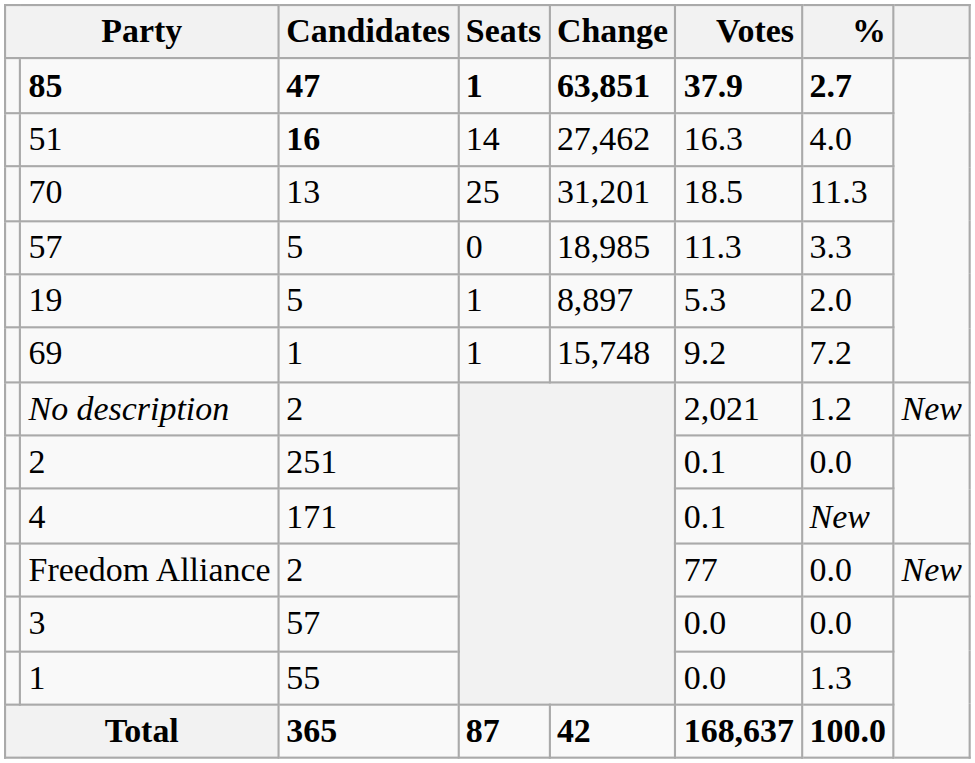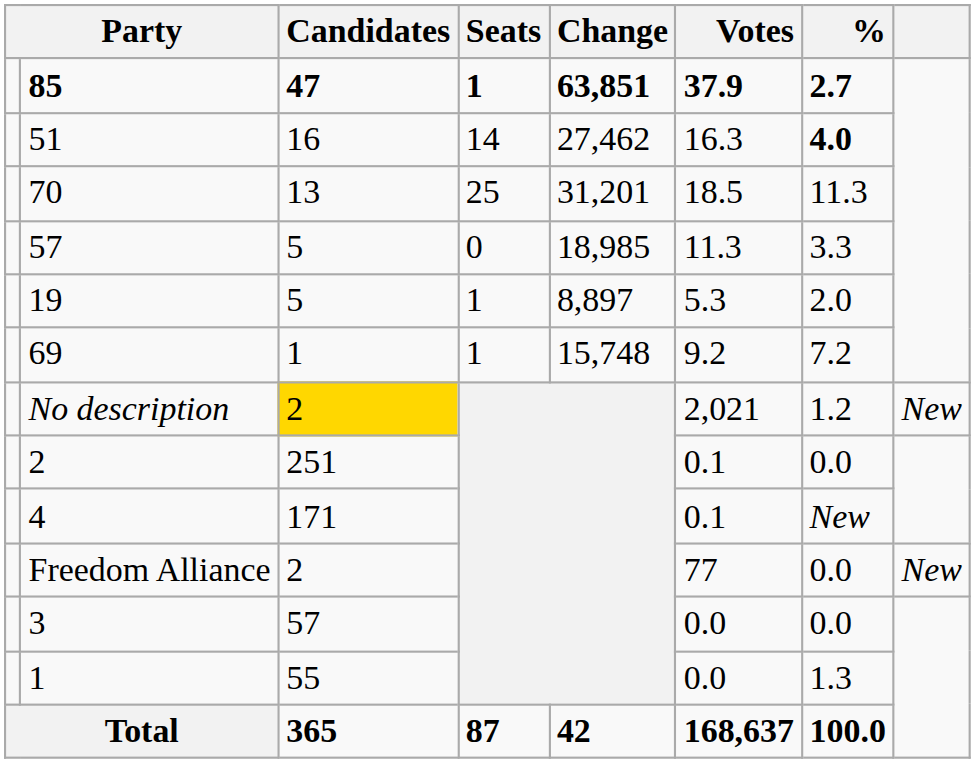(303, 138) bold -> (303, 138) normal
(831, 138) normal -> (831, 138) bold
(295, 407) no background -> (295, 407) gold background
